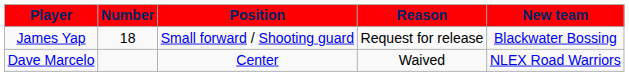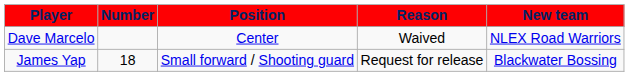rows swapped: (51, 60) <-> (51, 37)
